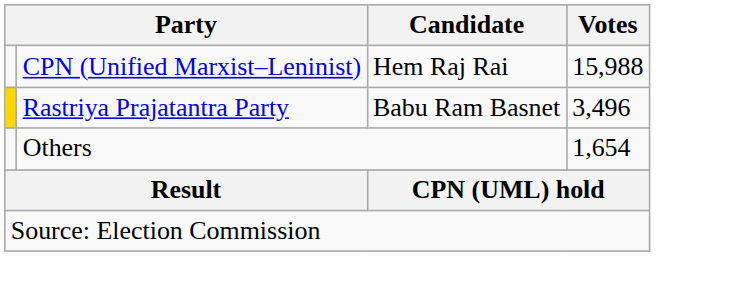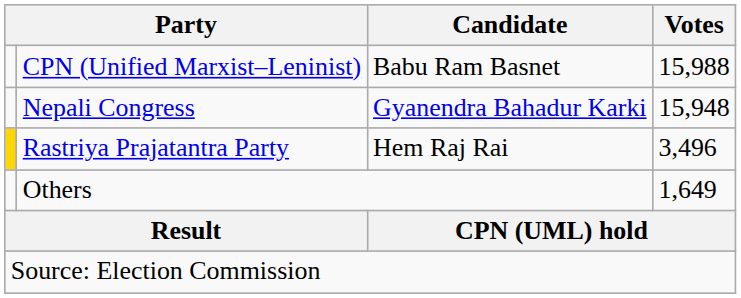(441, 66) Hem Raj Rai -> (467, 66) Babu Ram Basnet
+ row: (109, 107)
(467, 107) Babu Ram Basnet -> (441, 148) Hem Raj Rai
(601, 148) 1,654 -> (688, 189) 1,649
